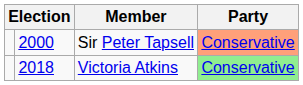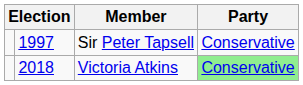(36, 42) 2000 -> (36, 42) 1997
(248, 42) lightsalmon background -> (248, 42) no background
